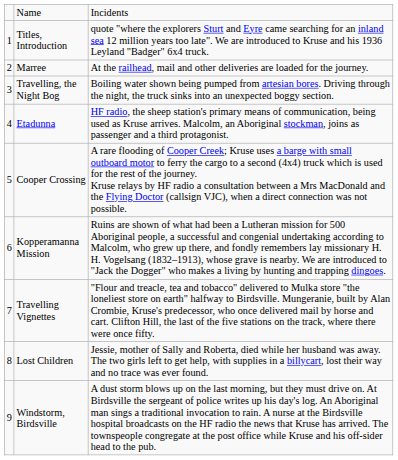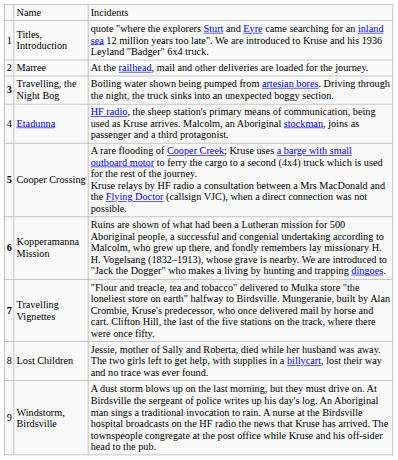(9, 90) normal -> (9, 90) bold
(9, 180) normal -> (9, 180) bold
(9, 248) normal -> (9, 248) bold
(9, 310) normal -> (9, 310) bold
